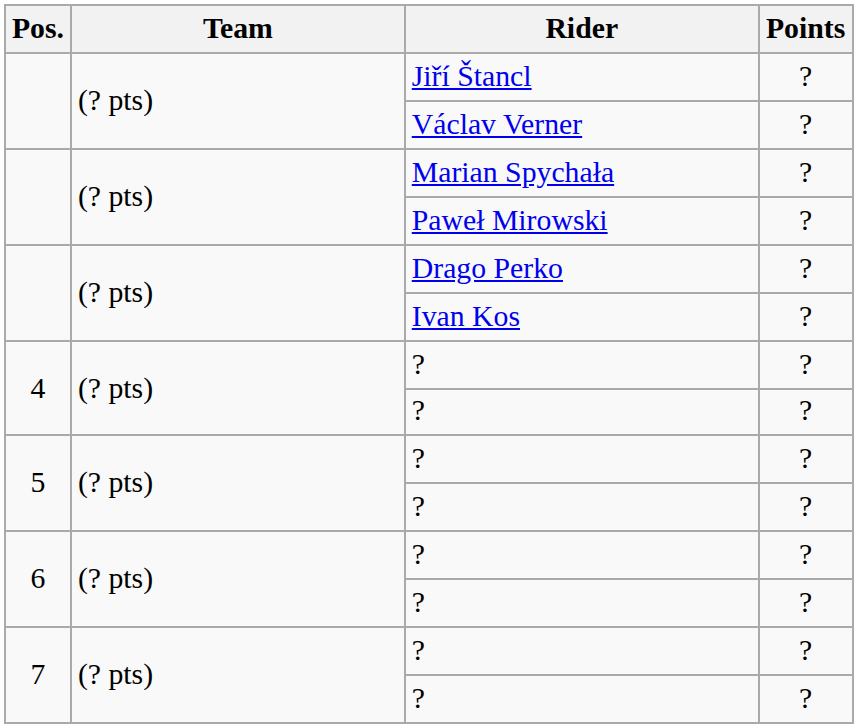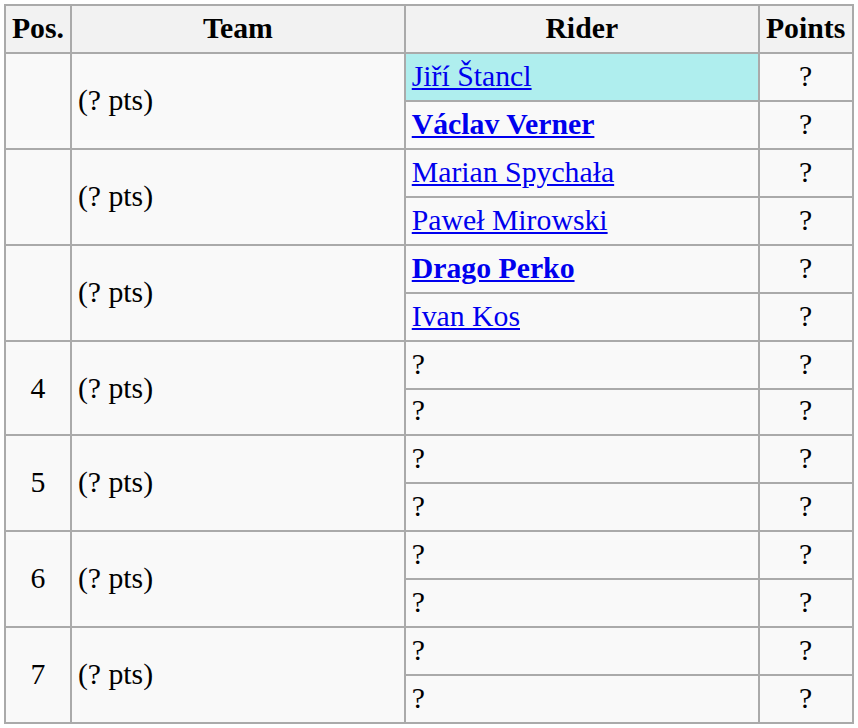(472, 76) no background -> (472, 76) paleturquoise background
(497, 124) normal -> (503, 124) bold
(487, 267) normal -> (493, 267) bold
